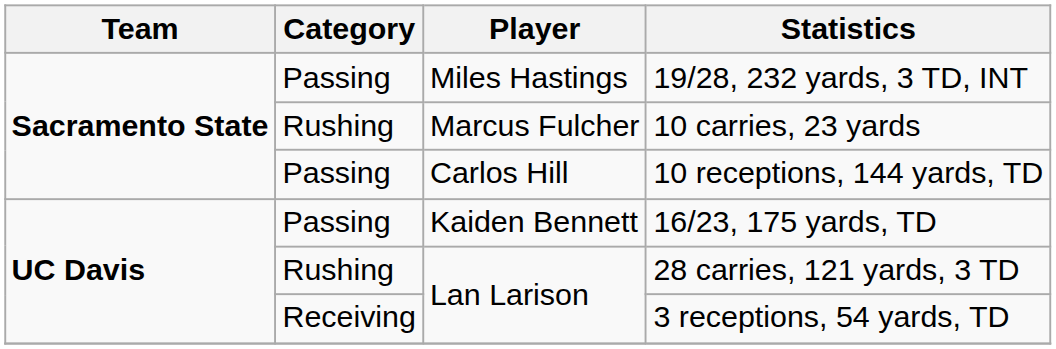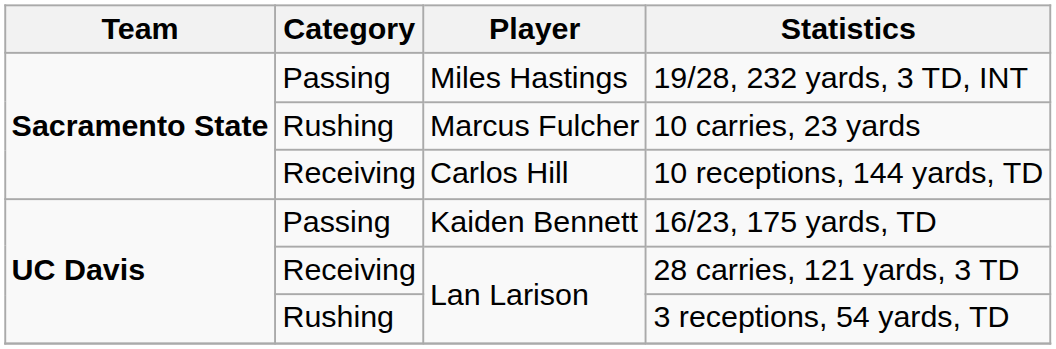(337, 173) Passing -> (349, 173) Receiving
(338, 270) Rushing -> (349, 270) Receiving
(349, 318) Receiving -> (338, 318) Rushing
